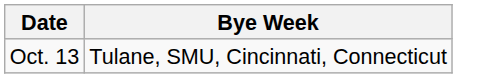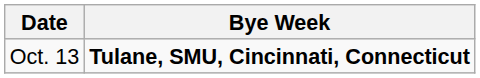(268, 56) normal -> (280, 56) bold
